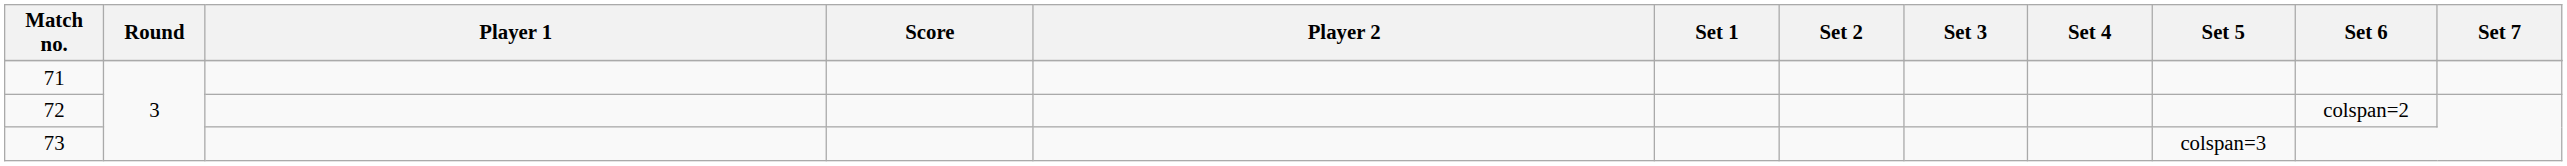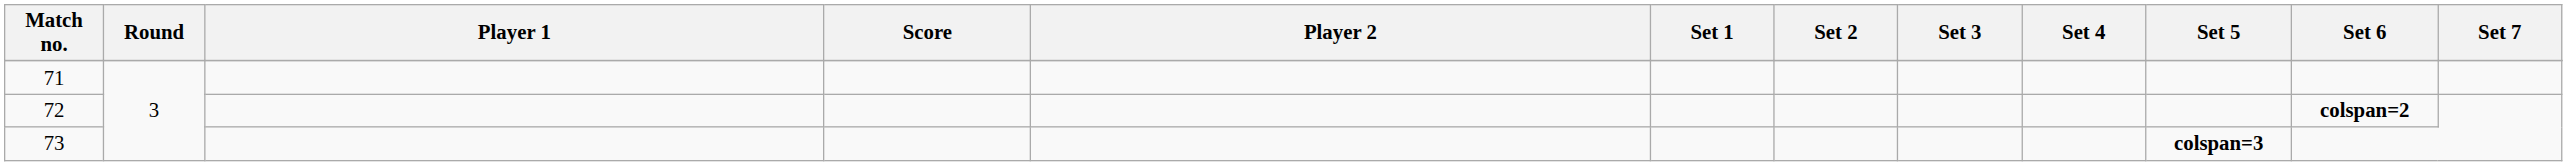(2366, 110) normal -> (2365, 110) bold
(2223, 143) normal -> (2219, 143) bold
